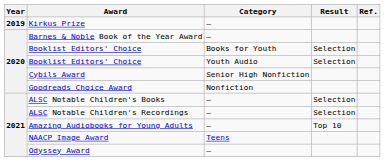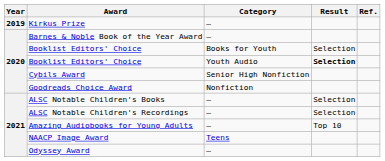(334, 62) normal -> (334, 62) bold
